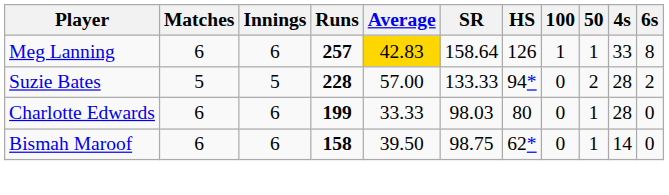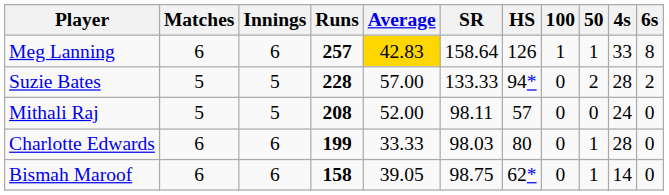+ row: (54, 112)
(402, 143) 39.50 -> (402, 174) 39.05
